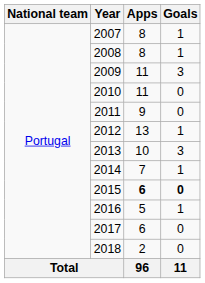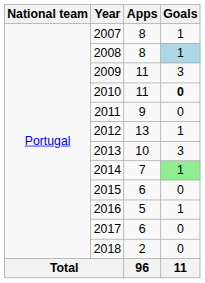(180, 53) no background -> (180, 53) lightblue background
(180, 92) normal -> (180, 92) bold
(180, 170) no background -> (180, 170) lightgreen background
(142, 190) bold -> (142, 190) normal
(180, 190) bold -> (180, 190) normal
